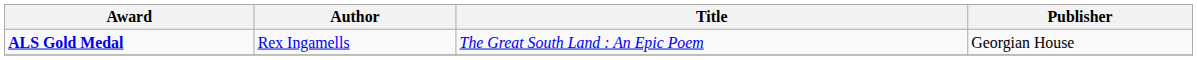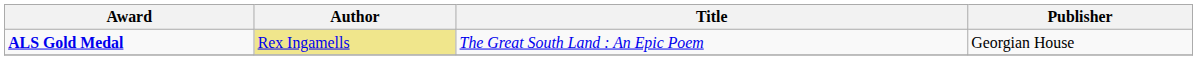(304, 42) no background -> (304, 42) khaki background
